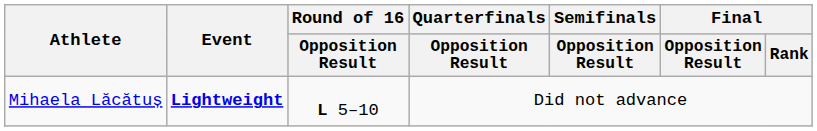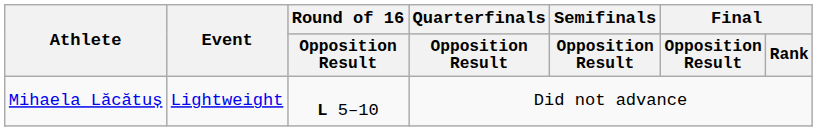(227, 101) bold -> (227, 101) normal
